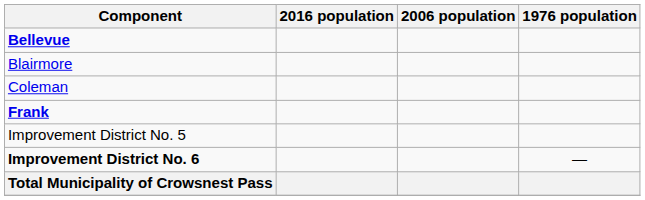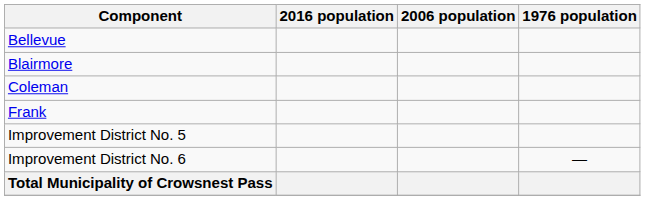(39, 40) bold -> (37, 40) normal
(28, 111) bold -> (27, 111) normal
(104, 159) bold -> (97, 159) normal
